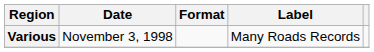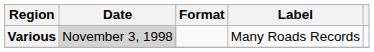(118, 36) no background -> (118, 36) lightgrey background
